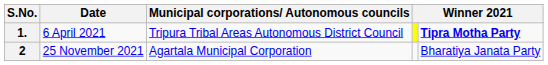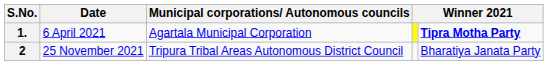(276, 32) Tripura Tribal Areas Autonomous District Council -> (230, 32) Agartala Municipal Corporation
(230, 51) Agartala Municipal Corporation -> (276, 51) Tripura Tribal Areas Autonomous District Council
